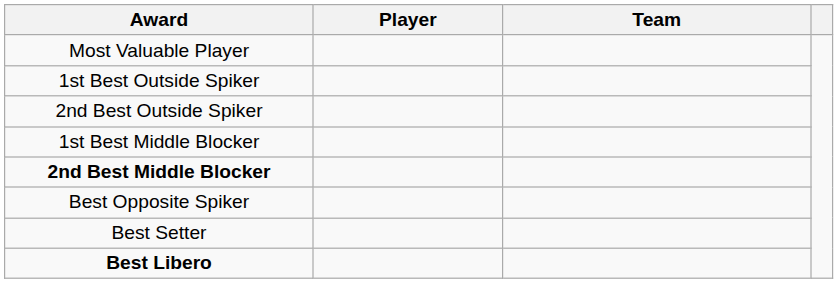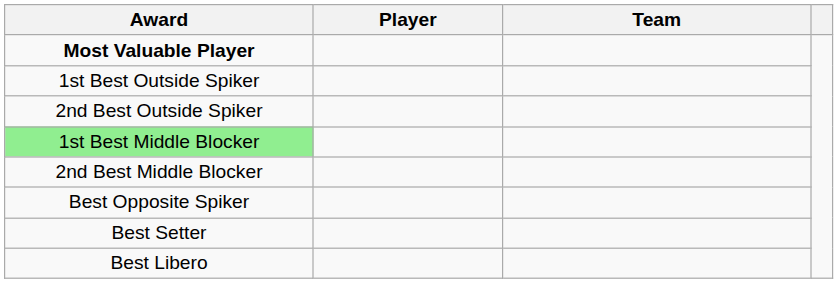(159, 50) normal -> (159, 50) bold
(159, 141) no background -> (159, 141) lightgreen background
(159, 171) bold -> (159, 171) normal
(159, 263) bold -> (159, 263) normal
